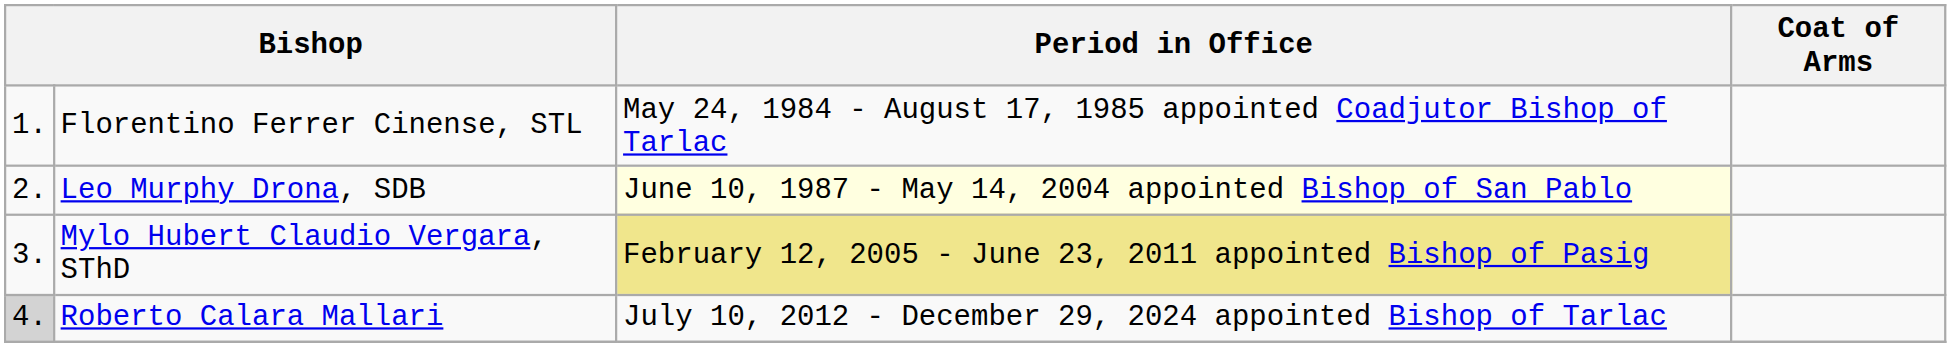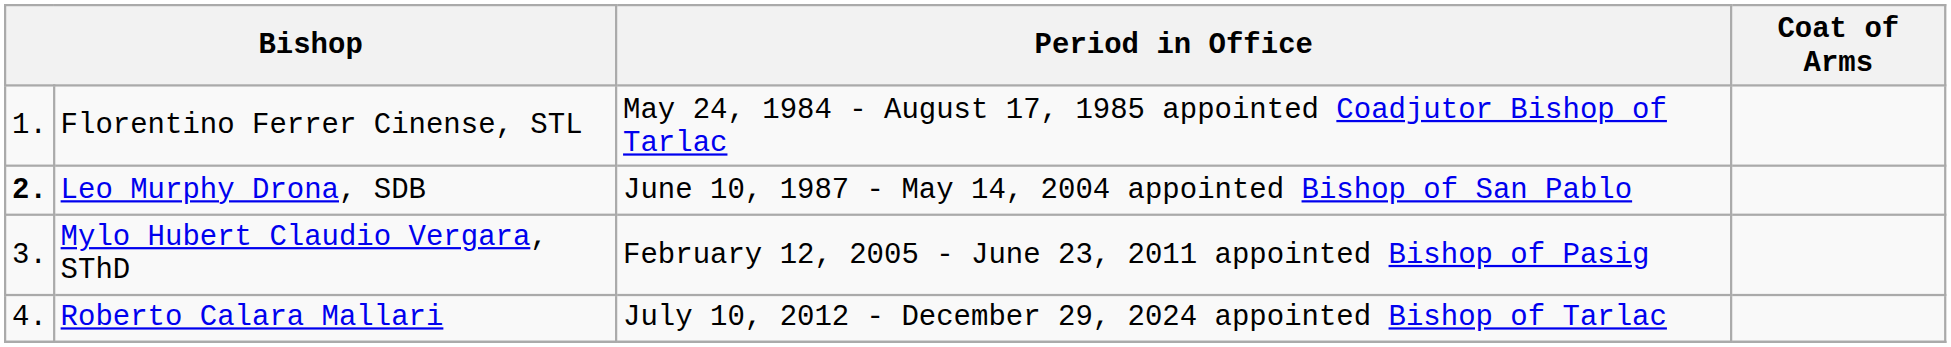(29, 190) normal -> (29, 190) bold
(1128, 190) lightyellow background -> (1128, 190) no background
(1136, 254) khaki background -> (1136, 254) no background
(29, 318) lightgrey background -> (29, 318) no background
